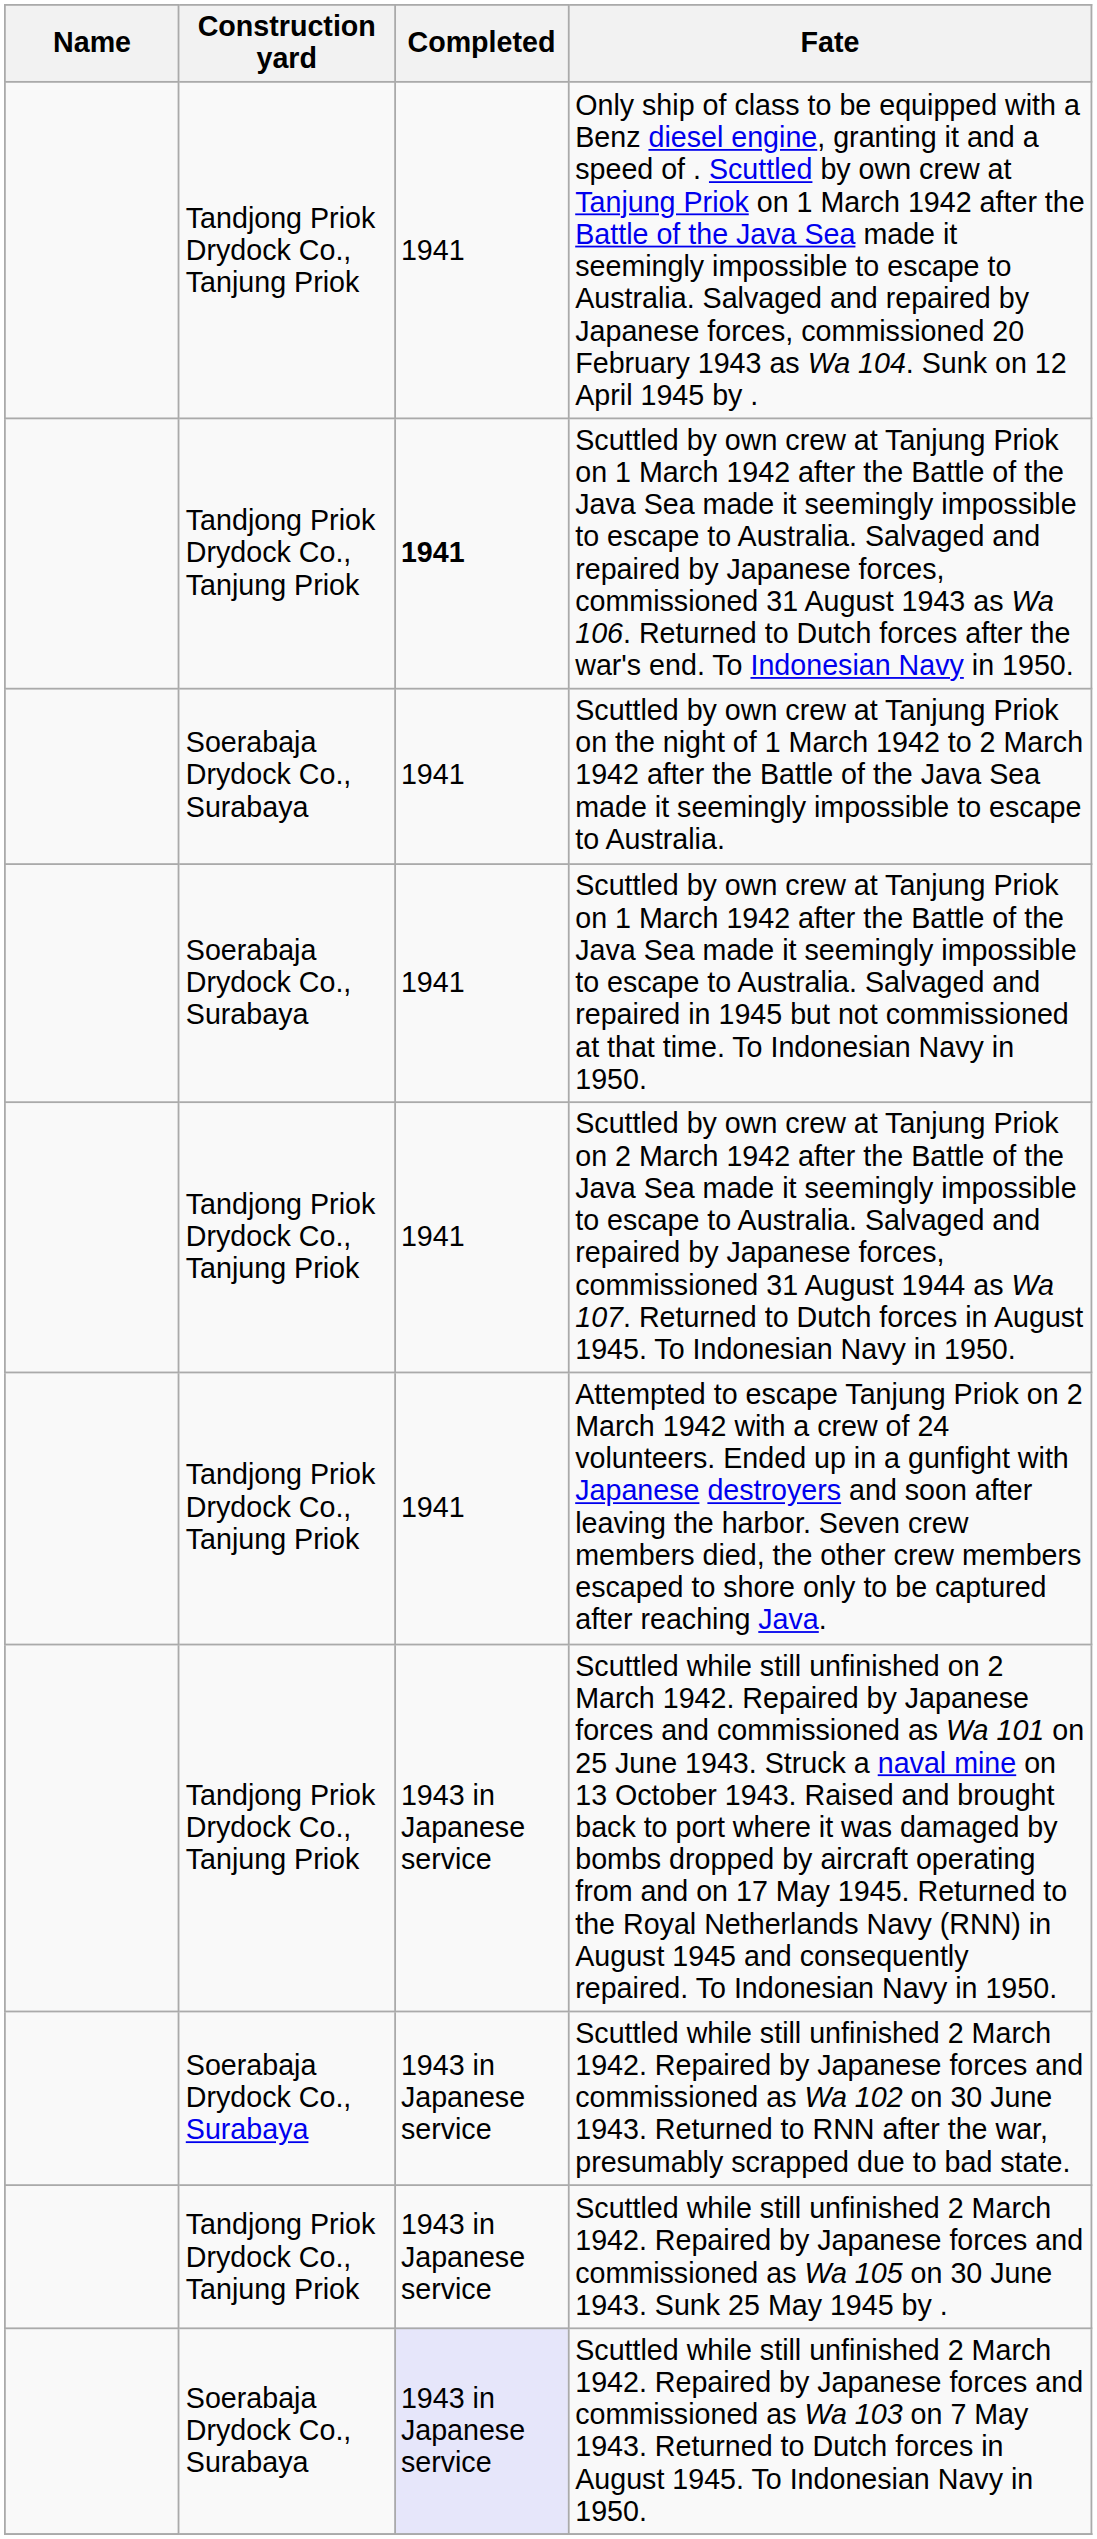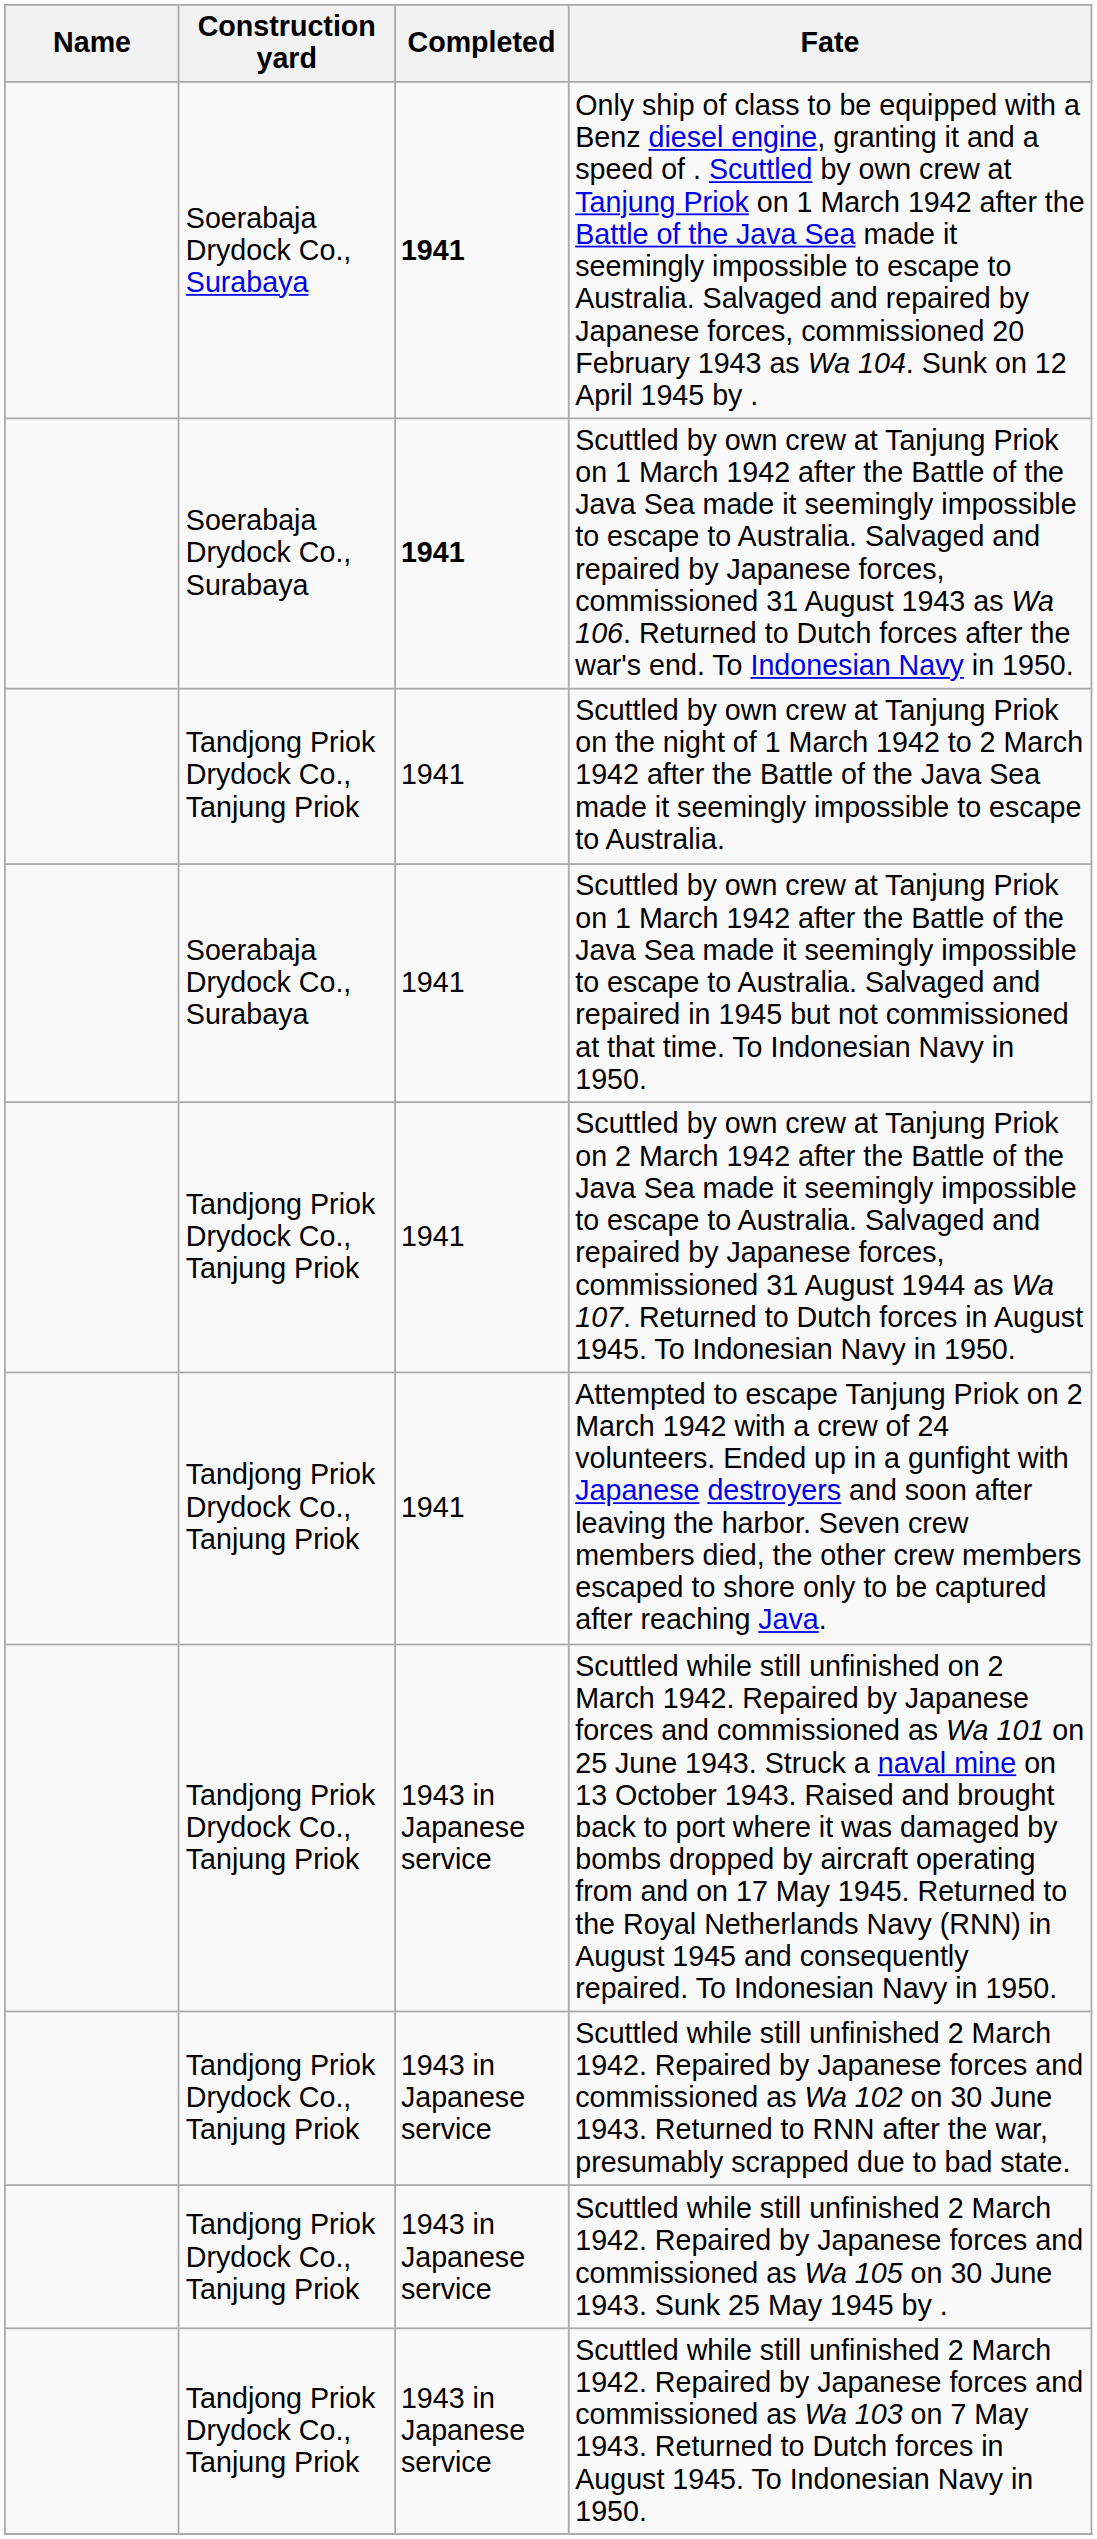(281, 249) Tandjong Priok Drydock Co., Tanjung Priok -> (269, 249) Soerabaja Drydock Co., Surabaya
(433, 249) normal -> (433, 249) bold
(281, 553) Tandjong Priok Drydock Co., Tanjung Priok -> (269, 553) Soerabaja Drydock Co., Surabaya
(269, 775) Soerabaja Drydock Co., Surabaya -> (281, 775) Tandjong Priok Drydock Co., Tanjung Priok
(269, 2098) Soerabaja Drydock Co., Surabaya -> (281, 2098) Tandjong Priok Drydock Co., Tanjung Priok
(269, 2430) Soerabaja Drydock Co., Surabaya -> (281, 2430) Tandjong Priok Drydock Co., Tanjung Priok
(463, 2430) lavender background -> (463, 2430) no background
